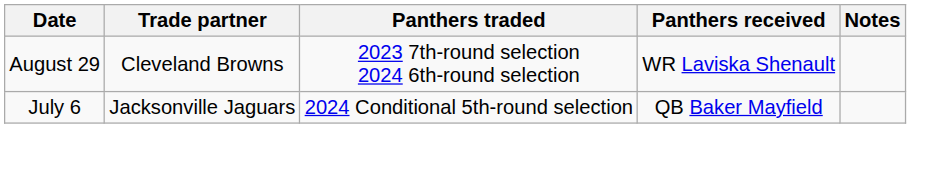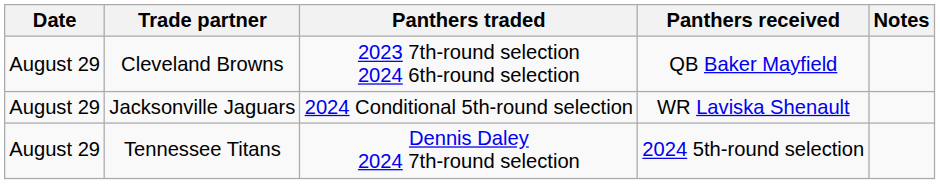(739, 63) WR Laviska Shenault -> (753, 63) QB Baker Mayfield
(55, 107) July 6 -> (55, 107) August 29
(739, 107) QB Baker Mayfield -> (753, 107) WR Laviska Shenault
+ row: (202, 150)
